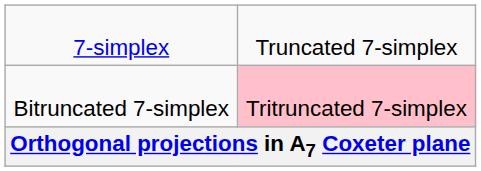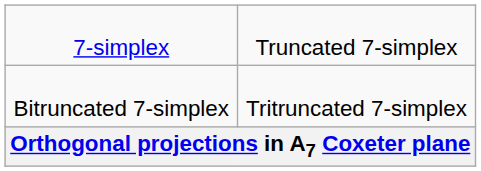(356, 108) pink background -> (356, 108) no background
